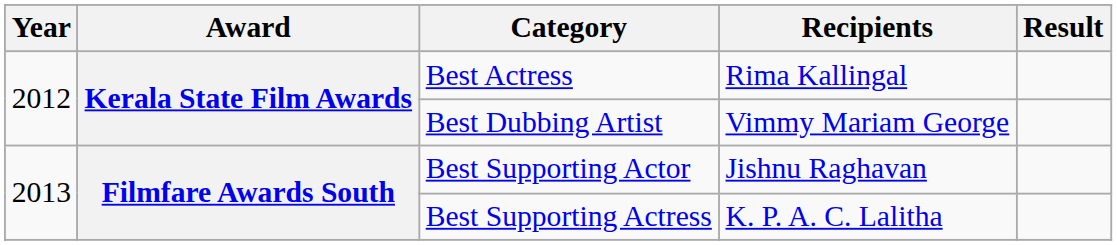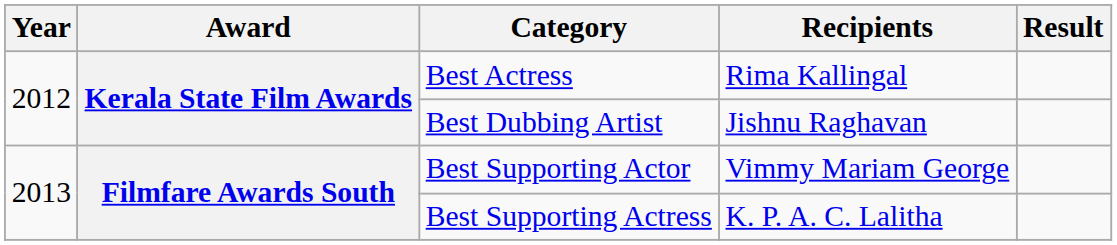(867, 121) Vimmy Mariam George -> (826, 121) Jishnu Raghavan
(826, 168) Jishnu Raghavan -> (867, 168) Vimmy Mariam George
